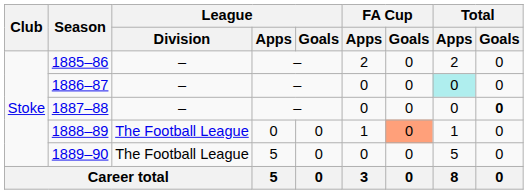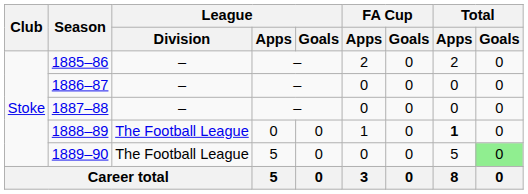(454, 85) paleturquoise background -> (454, 85) no background
(499, 108) bold -> (499, 108) normal
(409, 131) lightsalmon background -> (409, 131) no background
(454, 131) normal -> (454, 131) bold
(499, 154) no background -> (499, 154) lightgreen background
